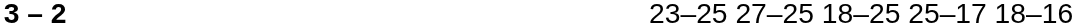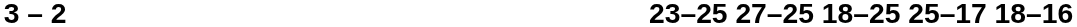(861, 13) normal -> (861, 13) bold
